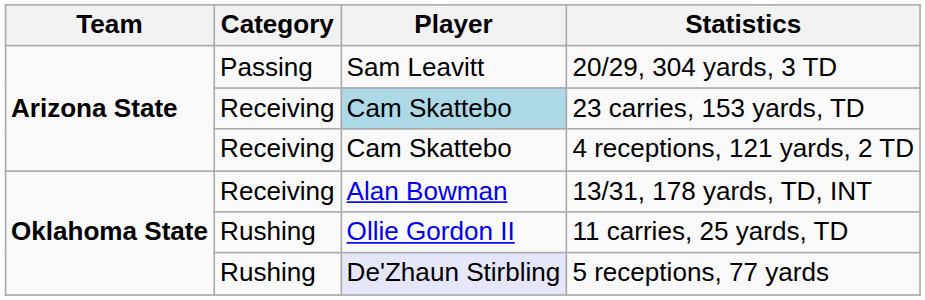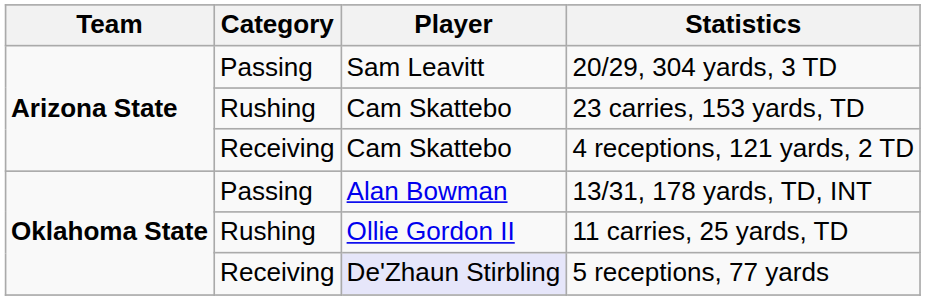(277, 107) Receiving -> (268, 107) Rushing
(429, 107) lightblue background -> (429, 107) no background
(277, 190) Receiving -> (266, 190) Passing
(268, 273) Rushing -> (277, 273) Receiving
